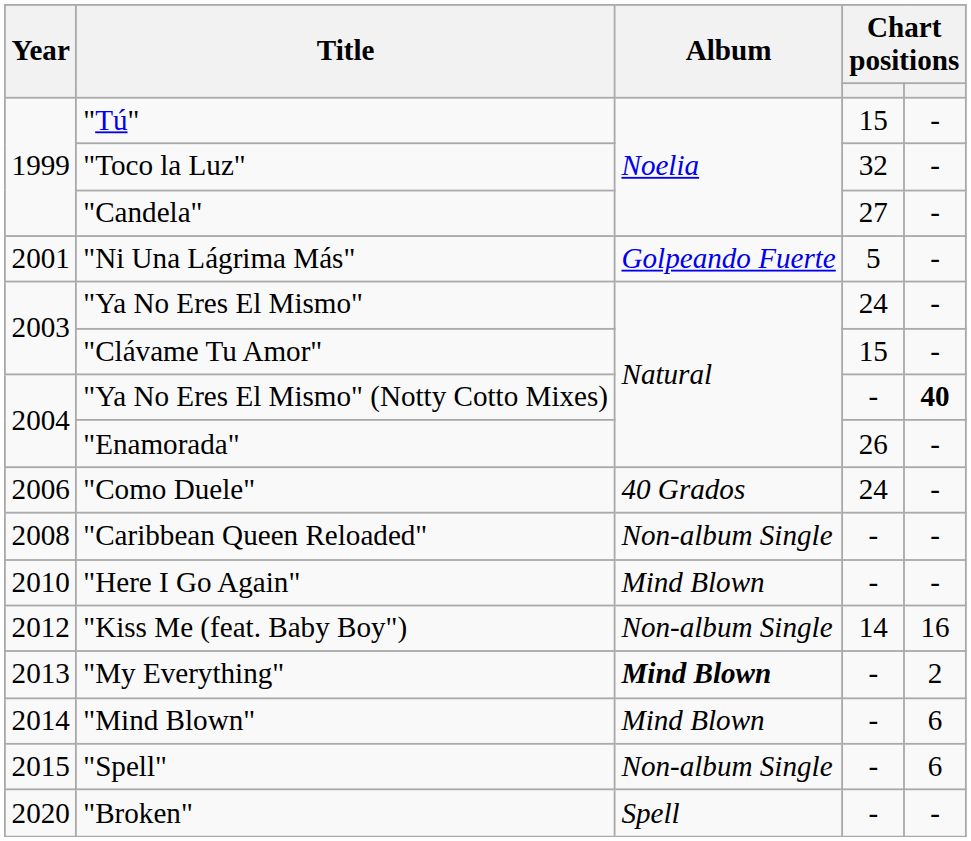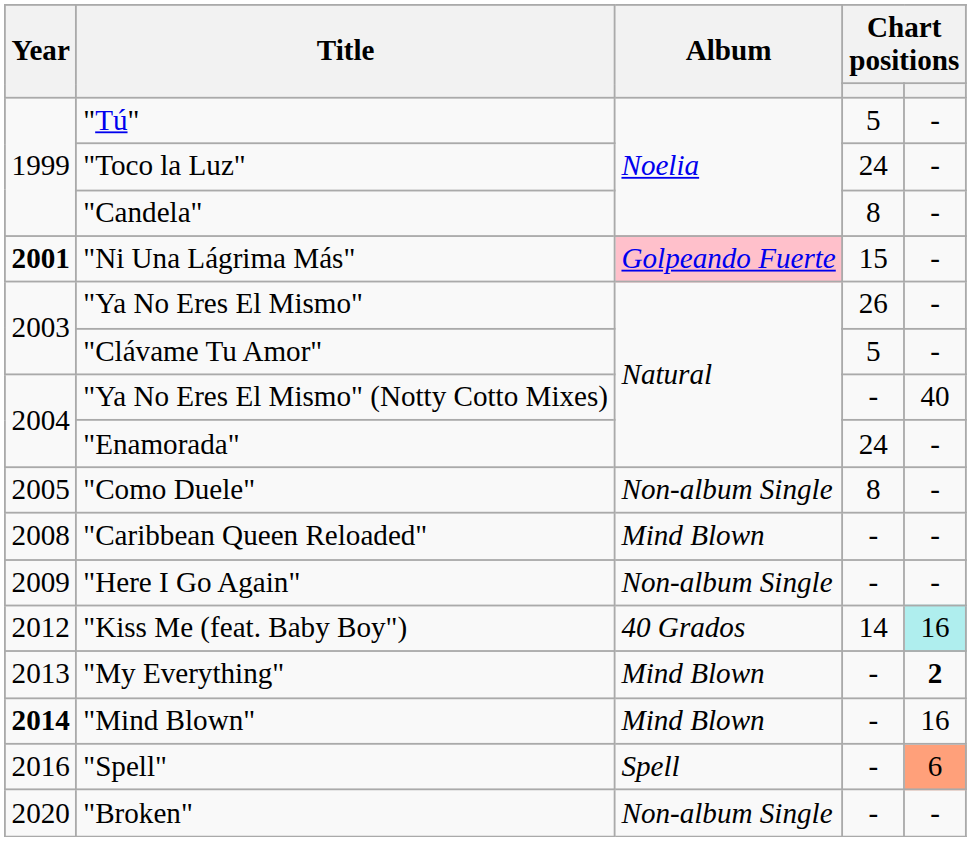(873, 119) 15 -> (873, 119) 5
(873, 166) 32 -> (873, 166) 24
(873, 212) 27 -> (873, 212) 8
(41, 258) normal -> (41, 258) bold
(729, 258) no background -> (729, 258) pink background
(873, 258) 5 -> (873, 258) 15
(873, 304) 24 -> (873, 304) 26
(873, 350) 15 -> (873, 350) 5
(935, 397) bold -> (935, 397) normal
(873, 443) 26 -> (873, 443) 24
(41, 489) 2006 -> (41, 489) 2005
(683, 489) 40 Grados -> (727, 489) Non-album Single
(873, 489) 24 -> (873, 489) 8
(727, 535) Non-album Single -> (693, 535) Mind Blown
(41, 581) 2010 -> (41, 581) 2009
(693, 581) Mind Blown -> (727, 581) Non-album Single
(727, 627) Non-album Single -> (683, 627) 40 Grados
(935, 627) no background -> (935, 627) paleturquoise background
(696, 674) bold -> (693, 674) normal
(935, 674) normal -> (935, 674) bold
(41, 720) normal -> (41, 720) bold
(935, 720) 6 -> (935, 720) 16
(41, 766) 2015 -> (41, 766) 2016
(727, 766) Non-album Single -> (651, 766) Spell
(935, 766) no background -> (935, 766) lightsalmon background
(651, 812) Spell -> (727, 812) Non-album Single
